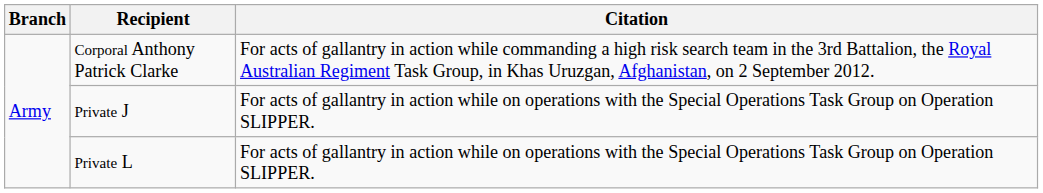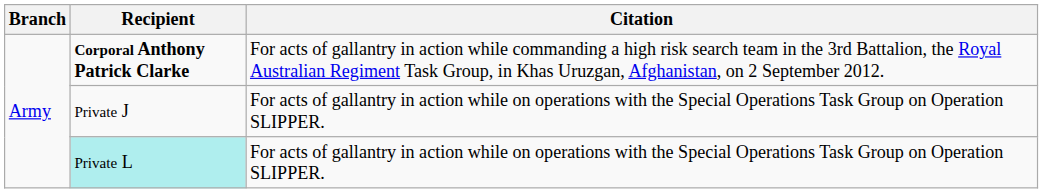(135, 60) normal -> (140, 60) bold
(104, 162) no background -> (104, 162) paleturquoise background
